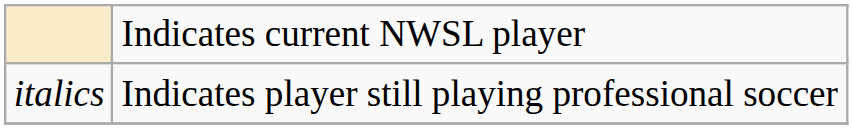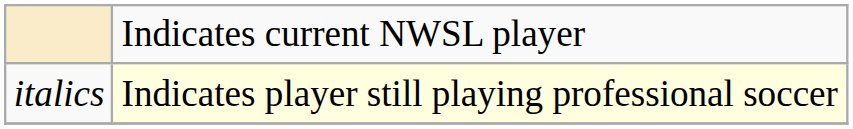(480, 92) no background -> (480, 92) lightyellow background
